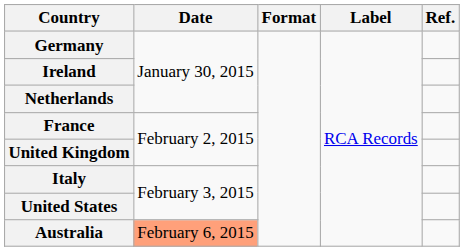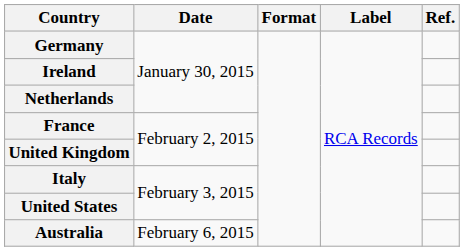(196, 233) lightsalmon background -> (196, 233) no background
